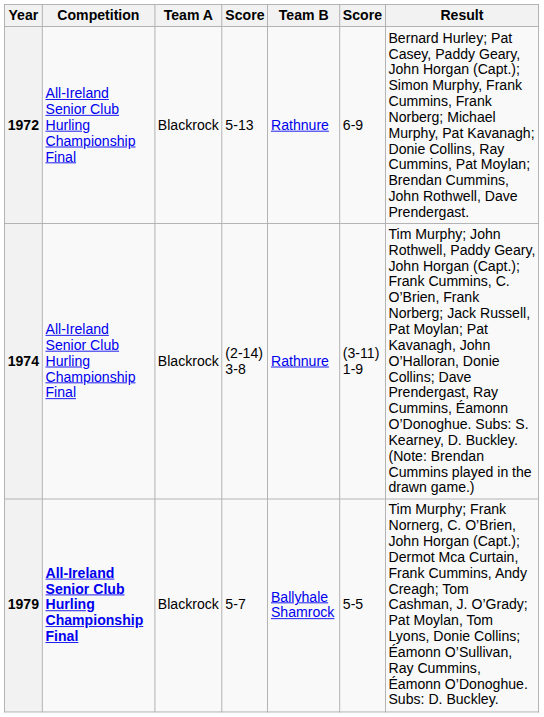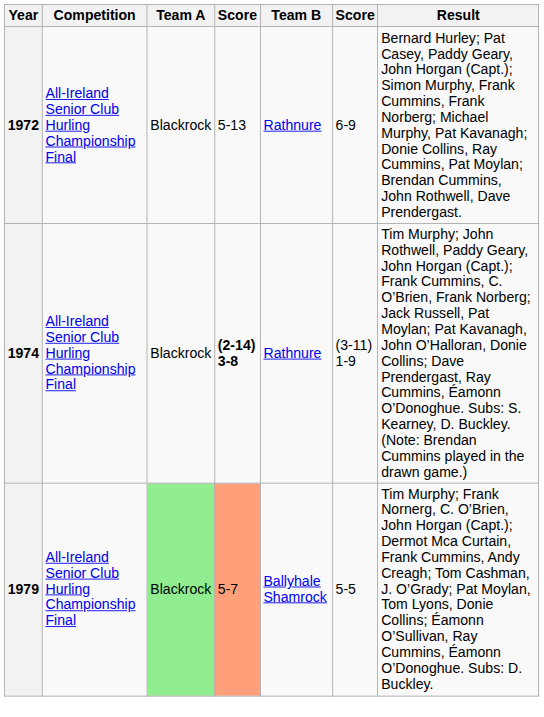(244, 361) normal -> (237, 353) bold
(94, 605) bold -> (91, 589) normal
(188, 605) no background -> (181, 589) lightgreen background
(236, 605) no background -> (228, 589) lightsalmon background
